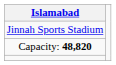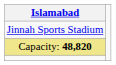(55, 47) no background -> (55, 47) khaki background
